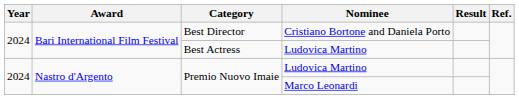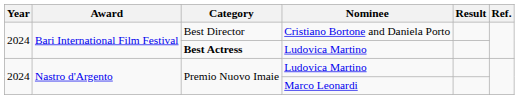(212, 49) normal -> (213, 49) bold
